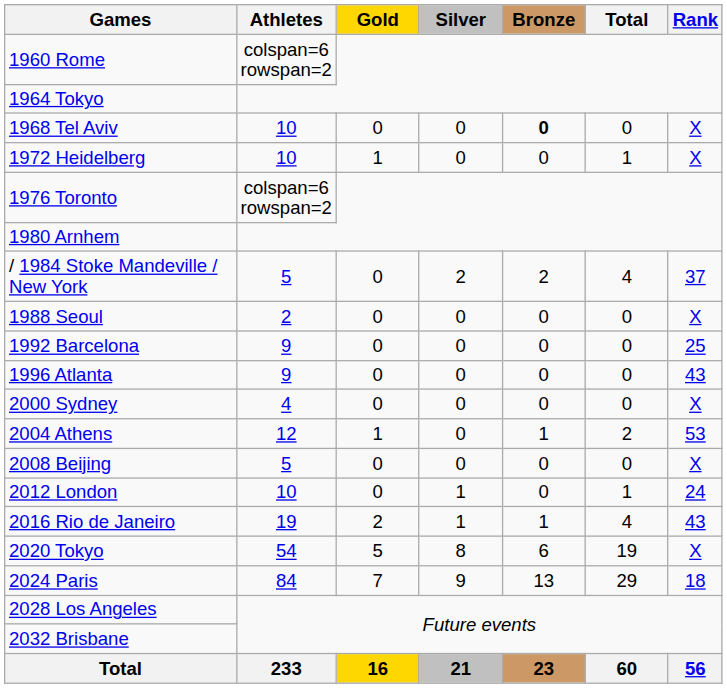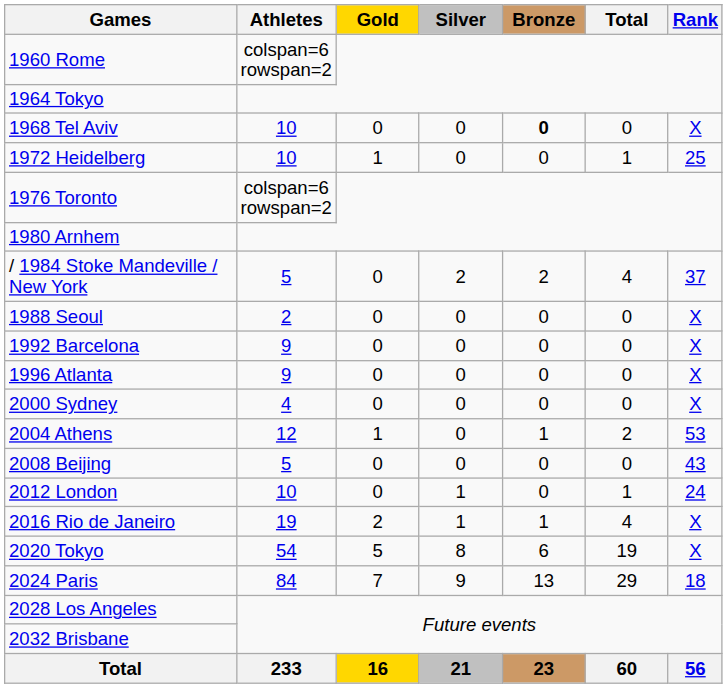(695, 158) X -> (695, 158) 25
(695, 346) 25 -> (695, 346) X
(695, 375) 43 -> (695, 375) X
(695, 463) X -> (695, 463) 43
(695, 522) 43 -> (695, 522) X
